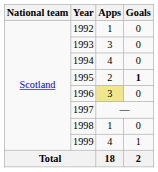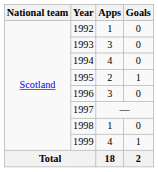(138, 77) bold -> (138, 77) normal
(110, 93) khaki background -> (110, 93) no background
